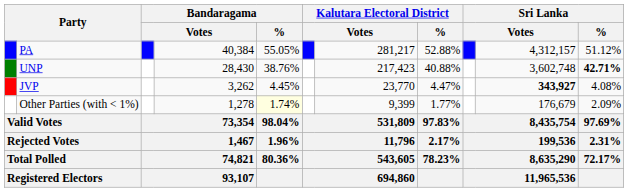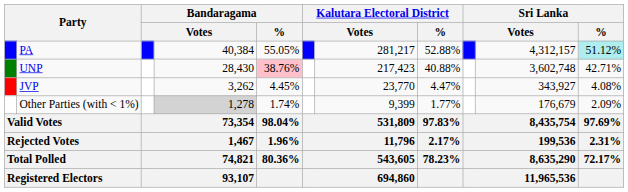(603, 50) no background -> (603, 50) paleturquoise background
(282, 68) no background -> (282, 68) pink background
(602, 68) bold -> (603, 68) normal
(557, 86) bold -> (557, 86) normal
(241, 104) no background -> (241, 104) lightgrey background
(285, 104) lightyellow background -> (285, 104) no background
